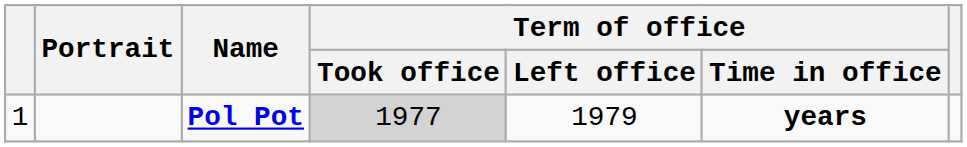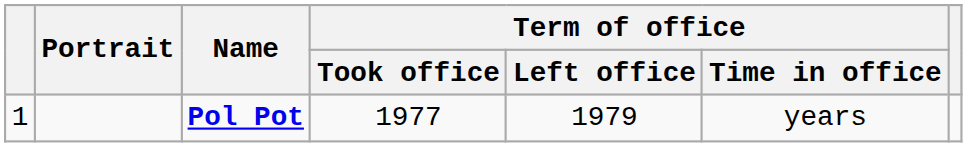(409, 118) lightgrey background -> (409, 118) no background
(825, 118) bold -> (825, 118) normal
